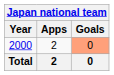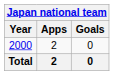(90, 45) lightsalmon background -> (90, 45) no background
